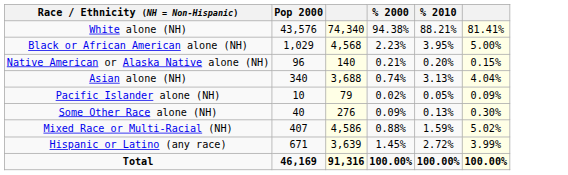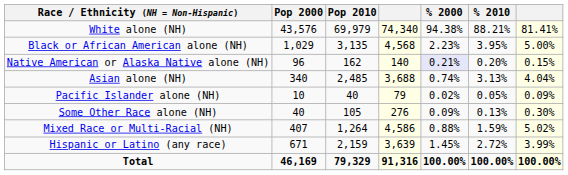+ column: (352, 13)
(391, 62) no background -> (444, 62) lavender background
